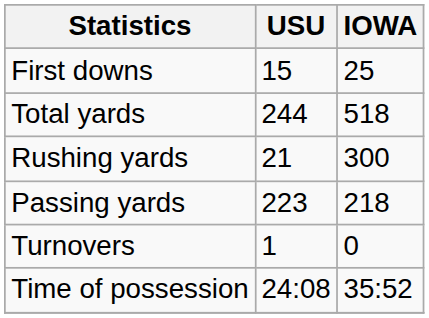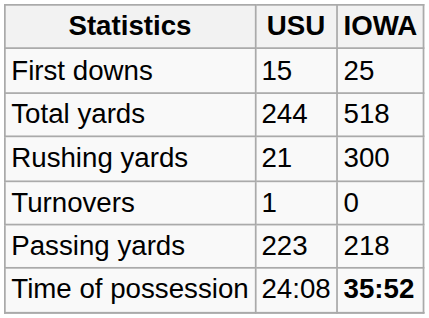rows swapped: (98, 202) <-> (73, 245)
(378, 289) normal -> (379, 289) bold
